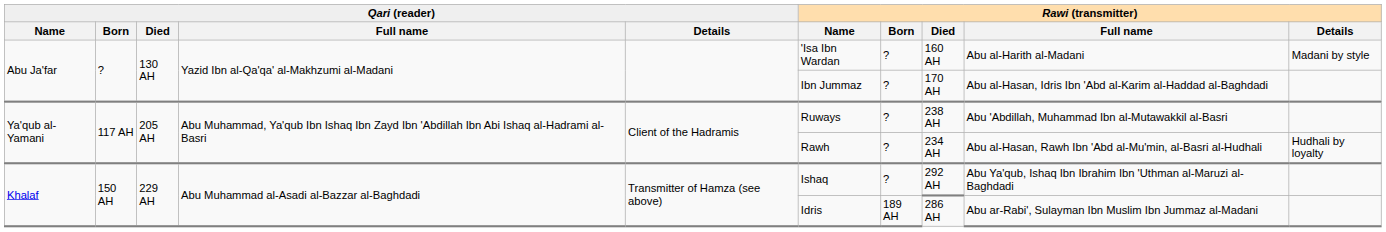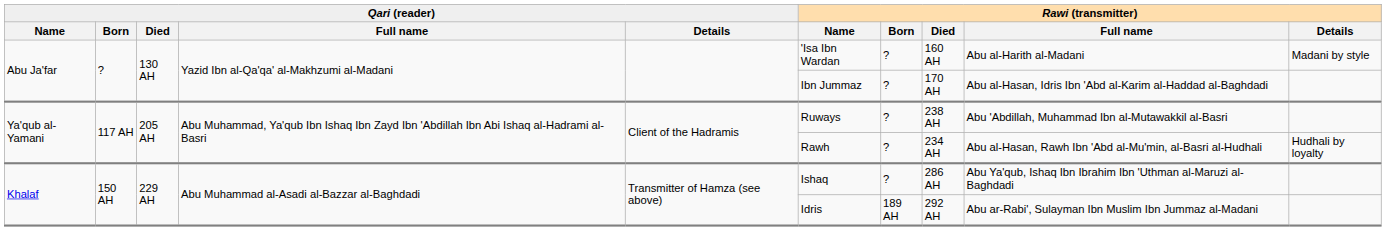(934, 179) 292 AH -> (934, 179) 286 AH
(934, 211) 286 AH -> (934, 209) 292 AH
